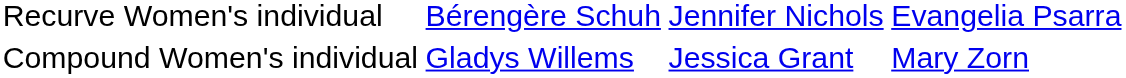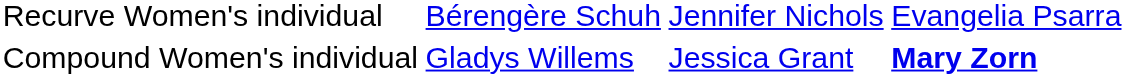(960, 57) normal -> (964, 57) bold
